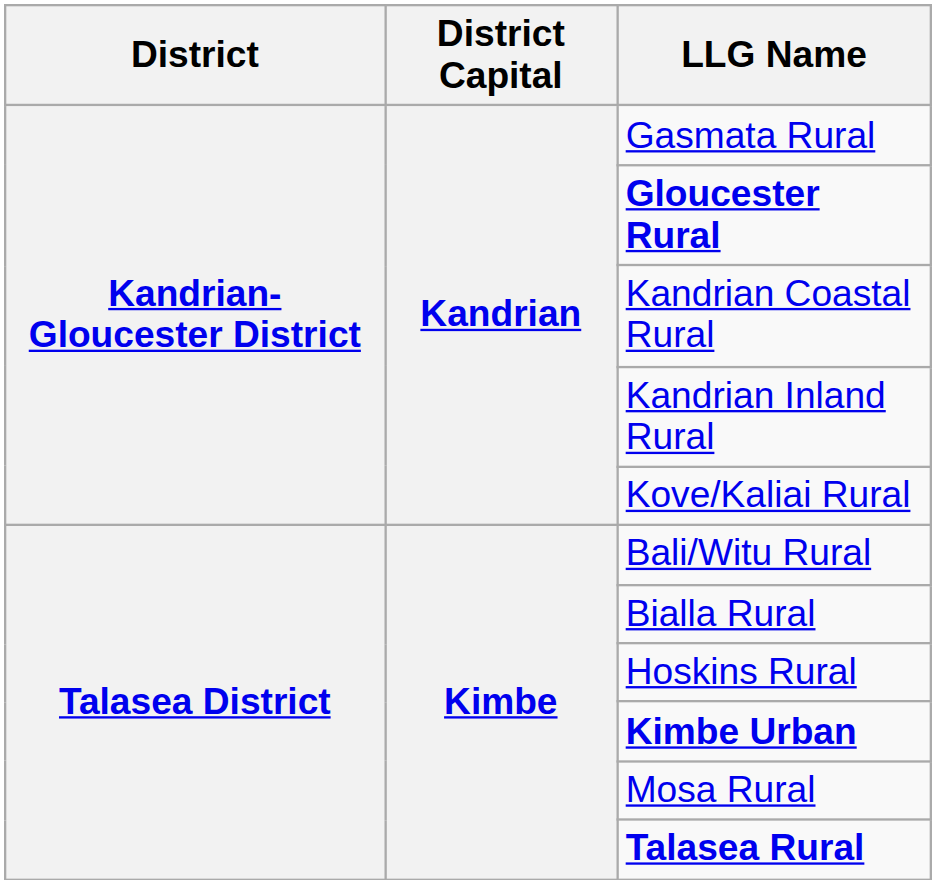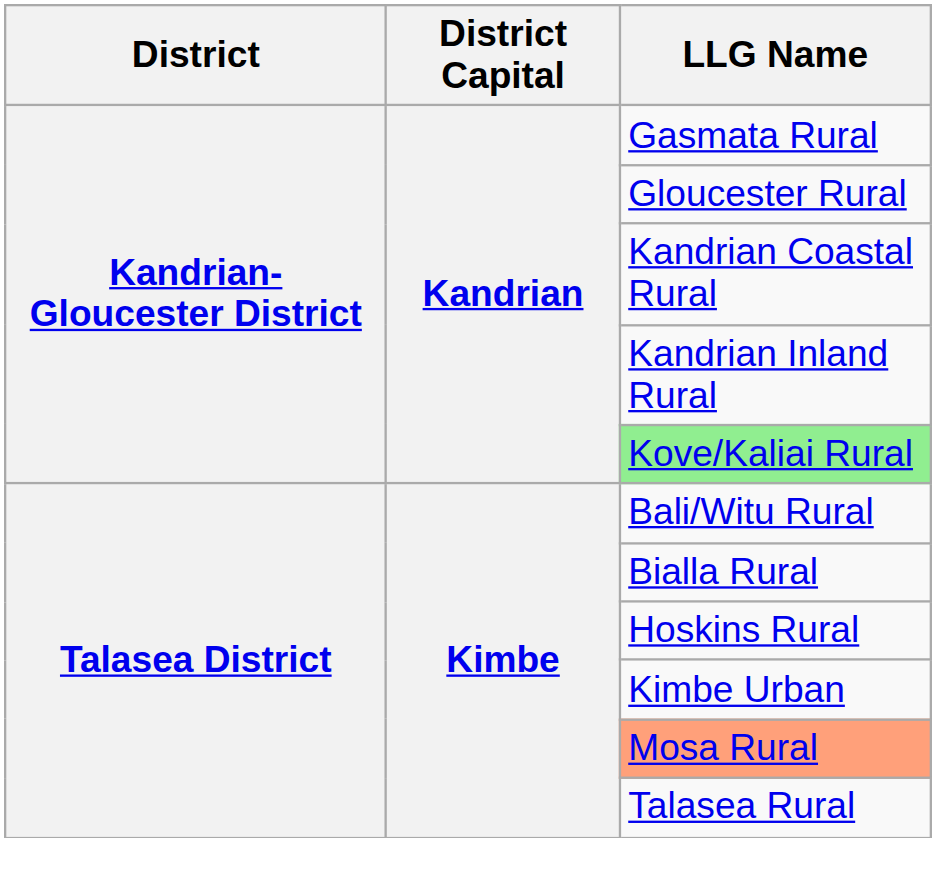(723, 214) bold -> (767, 193) normal
(768, 495) no background -> (771, 453) lightgreen background
(741, 730) bold -> (737, 689) normal
(721, 789) no background -> (723, 747) lightsalmon background
(745, 848) bold -> (742, 806) normal
